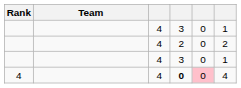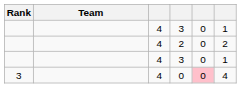(19, 75) 4 -> (19, 75) 3
(181, 75) bold -> (181, 75) normal
